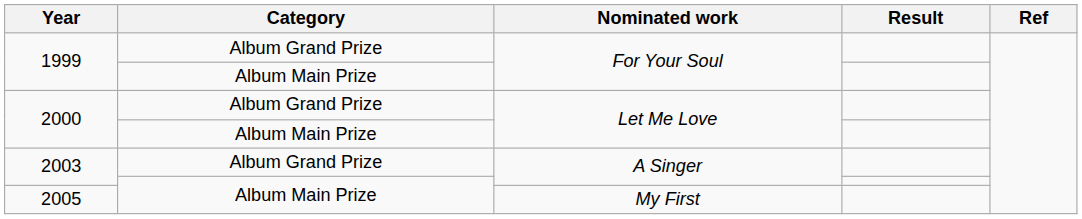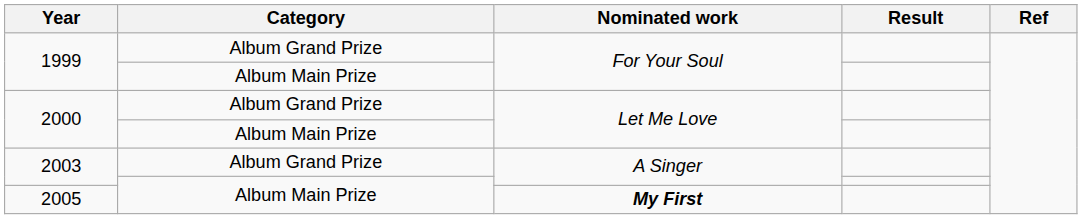(668, 199) normal -> (668, 199) bold
